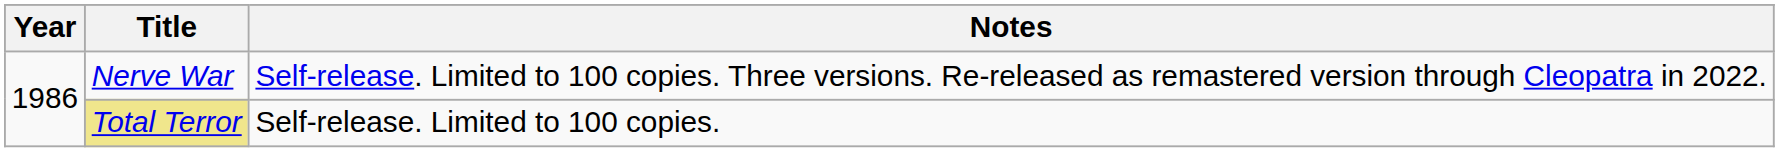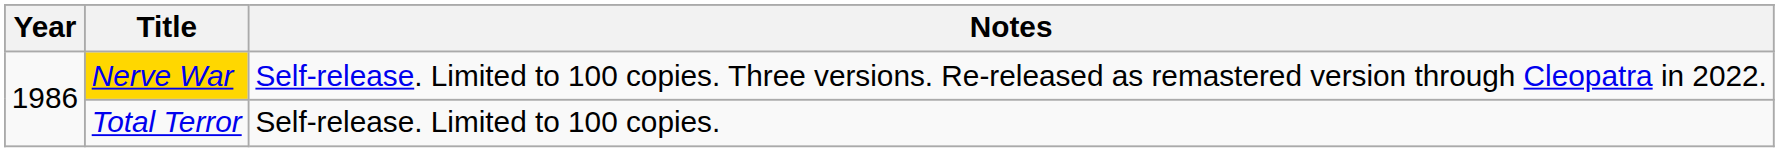(163, 75) no background -> (163, 75) gold background
(167, 122) khaki background -> (167, 122) no background
